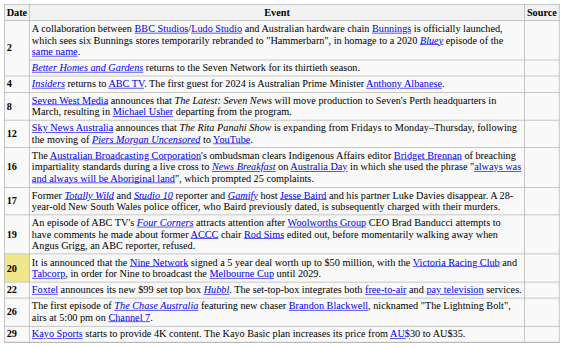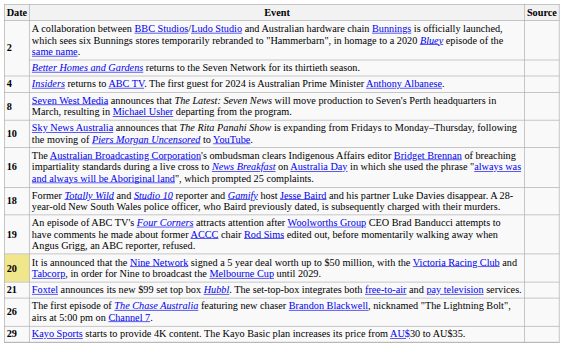(12, 134) 12 -> (12, 134) 10
(12, 201) 17 -> (12, 201) 18
(12, 290) 22 -> (12, 290) 21
